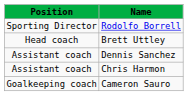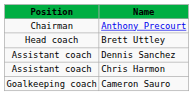+ row: (144, 26)
- row: (141, 26)
